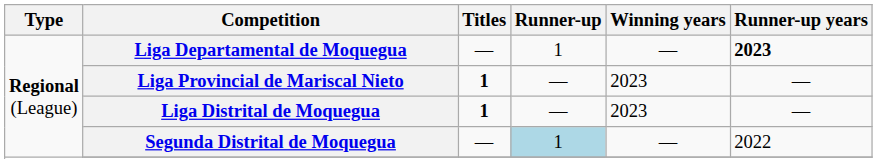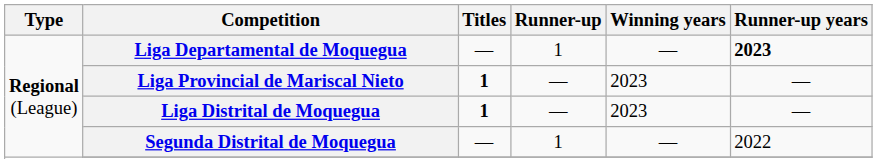(558, 142) lightblue background -> (558, 142) no background
